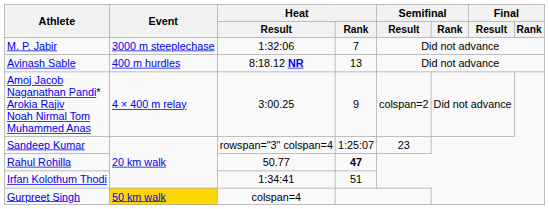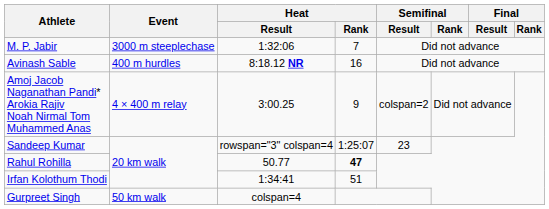(356, 64) 13 -> (356, 64) 16
(139, 197) gold background -> (139, 197) no background
